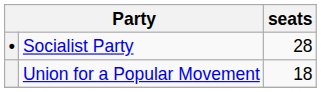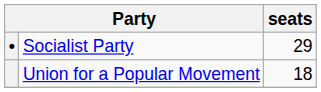(303, 46) 28 -> (303, 46) 29
